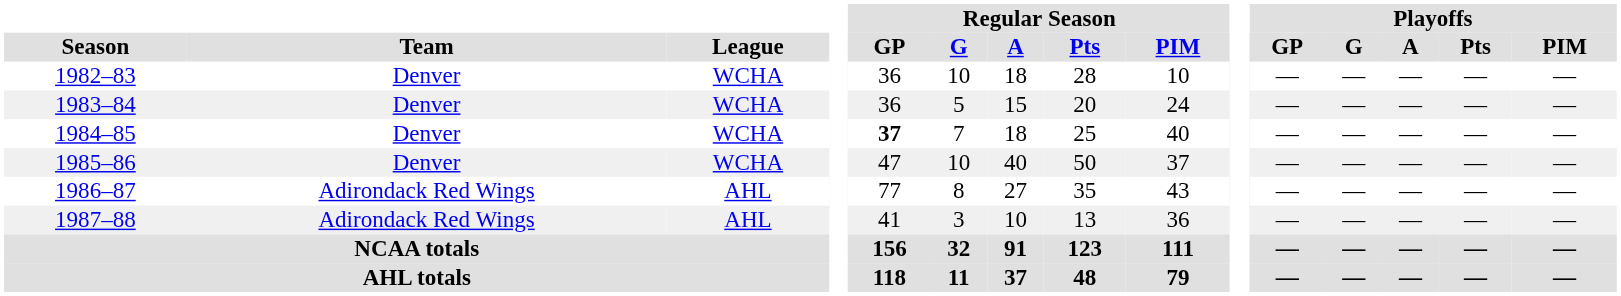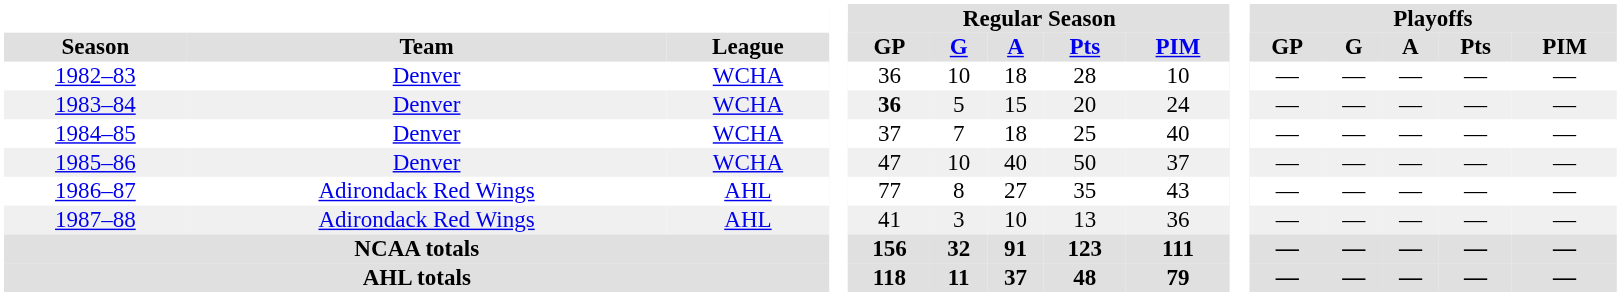(889, 104) normal -> (889, 104) bold
(889, 133) bold -> (889, 133) normal
